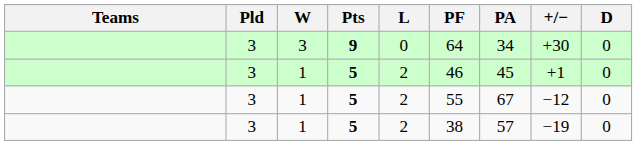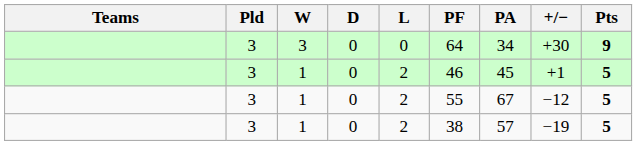columns swapped: (607, 18) <-> (353, 18)
